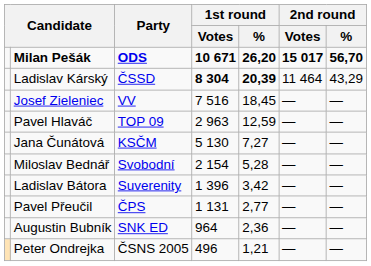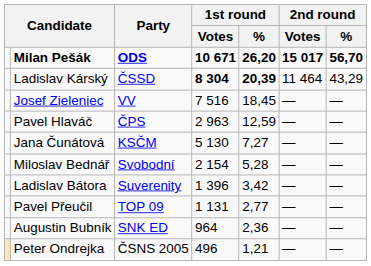(141, 121) TOP 09 -> (132, 121) ČPS
(132, 206) ČPS -> (141, 206) TOP 09
